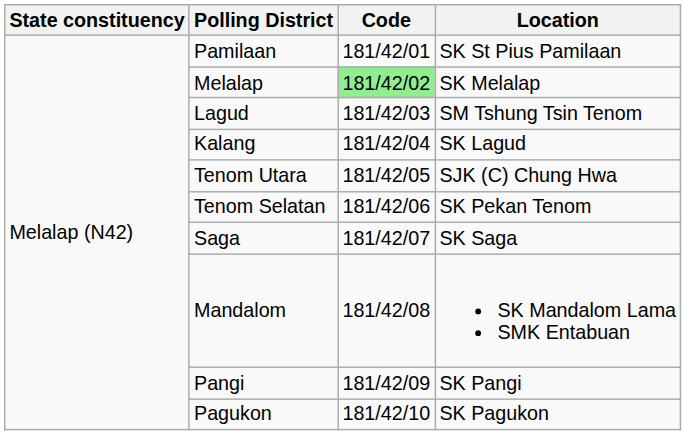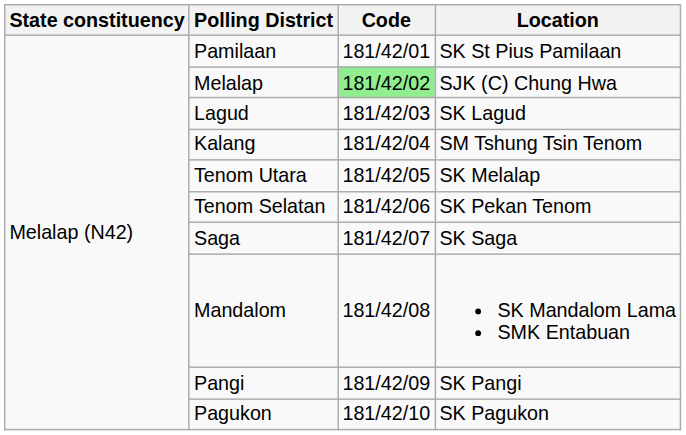(490, 82) SK Melalap -> (528, 82) SJK (C) Chung Hwa
(541, 113) SM Tshung Tsin Tenom -> (483, 113) SK Lagud
(483, 144) SK Lagud -> (541, 144) SM Tshung Tsin Tenom
(528, 175) SJK (C) Chung Hwa -> (490, 175) SK Melalap
